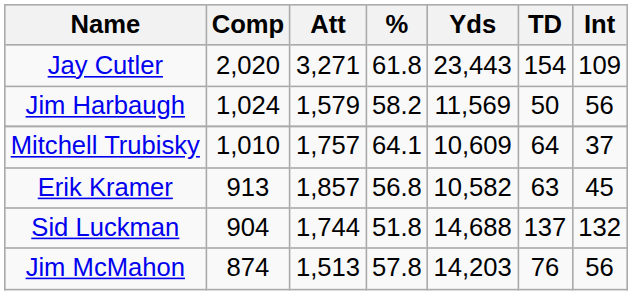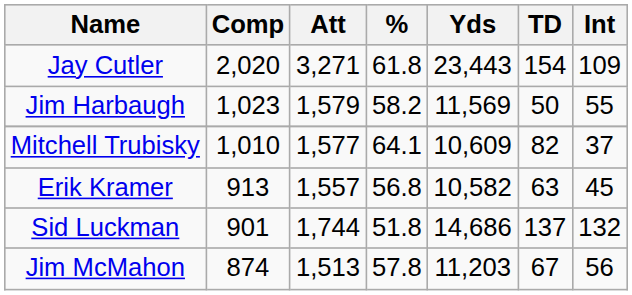(248, 106) 1,024 -> (248, 106) 1,023
(600, 106) 56 -> (600, 106) 55
(328, 146) 1,757 -> (328, 146) 1,577
(545, 146) 64 -> (545, 146) 82
(328, 187) 1,857 -> (328, 187) 1,557
(248, 227) 904 -> (248, 227) 901
(473, 227) 14,688 -> (473, 227) 14,686
(473, 268) 14,203 -> (473, 268) 11,203
(545, 268) 76 -> (545, 268) 67
